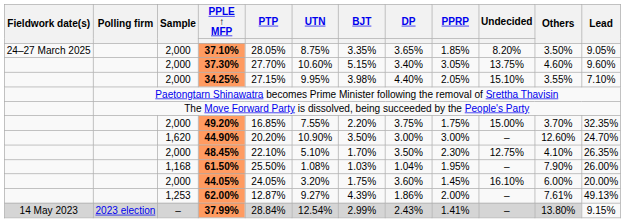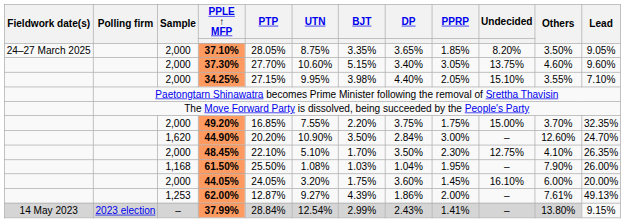(409, 138) 3.00% -> (409, 138) 2.84%
